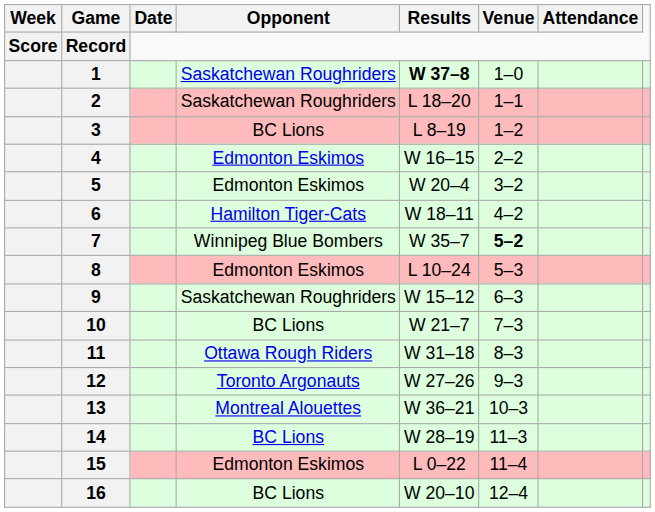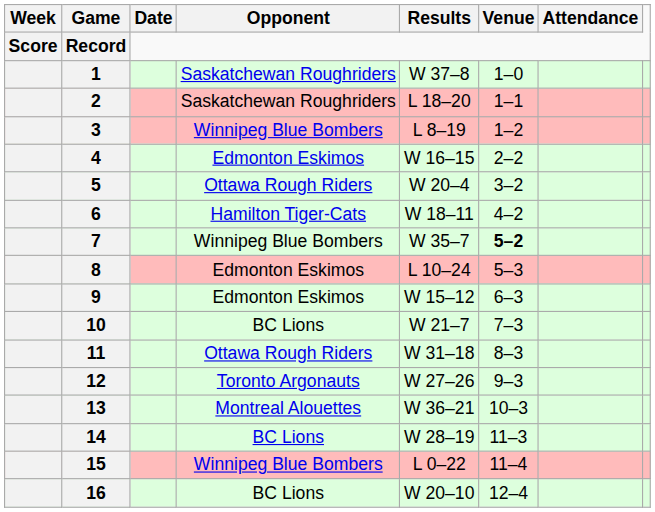(439, 74) bold -> (439, 74) normal
(288, 130) BC Lions -> (288, 130) Winnipeg Blue Bombers
(288, 185) Edmonton Eskimos -> (288, 185) Ottawa Rough Riders
(288, 297) Saskatchewan Roughriders -> (288, 297) Edmonton Eskimos
(288, 465) Edmonton Eskimos -> (288, 465) Winnipeg Blue Bombers
